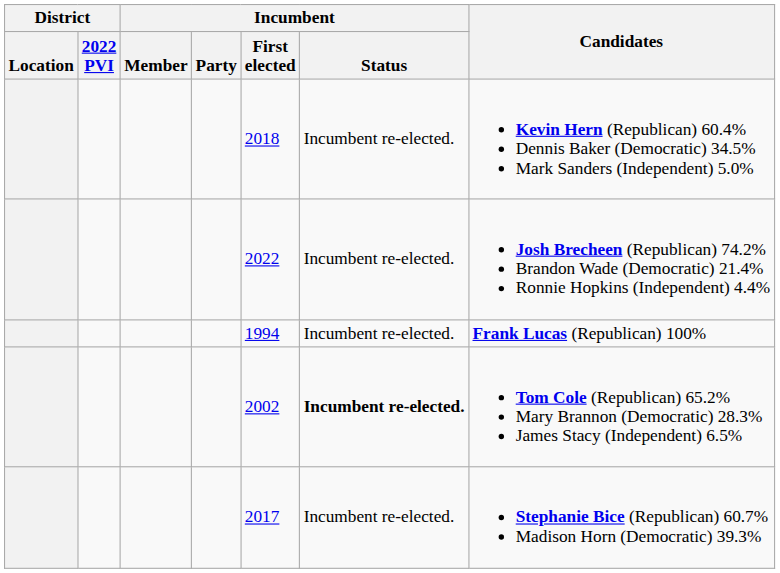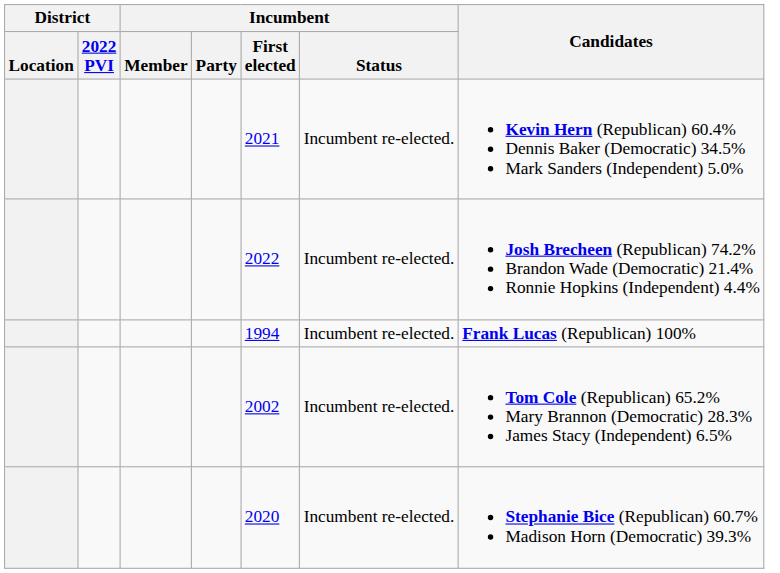(262, 138) 2018 -> (262, 138) 2021
(384, 406) bold -> (379, 406) normal
(262, 517) 2017 -> (262, 517) 2020
